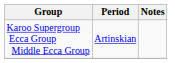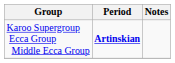(115, 39) normal -> (117, 39) bold
